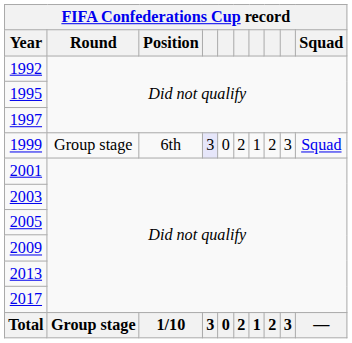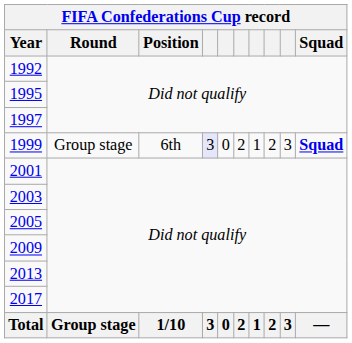(321, 145) normal -> (321, 145) bold
